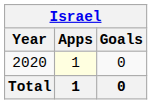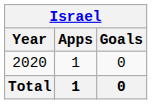(75, 63) lightyellow background -> (75, 63) no background
